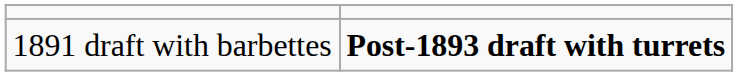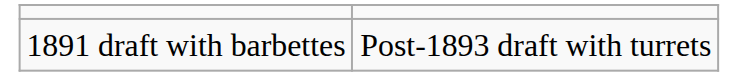(536, 44) bold -> (536, 44) normal
